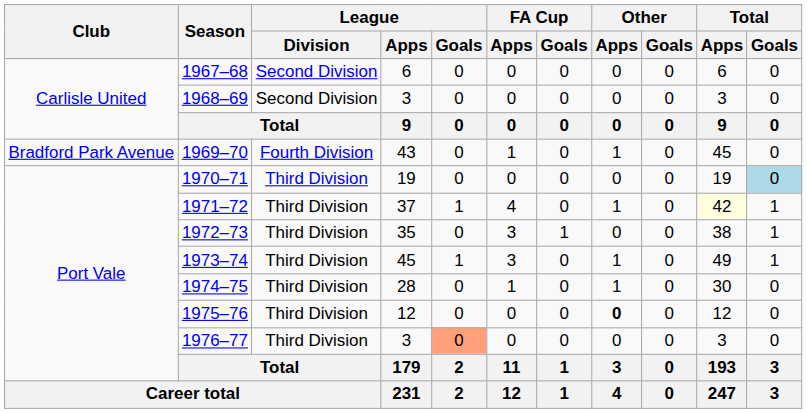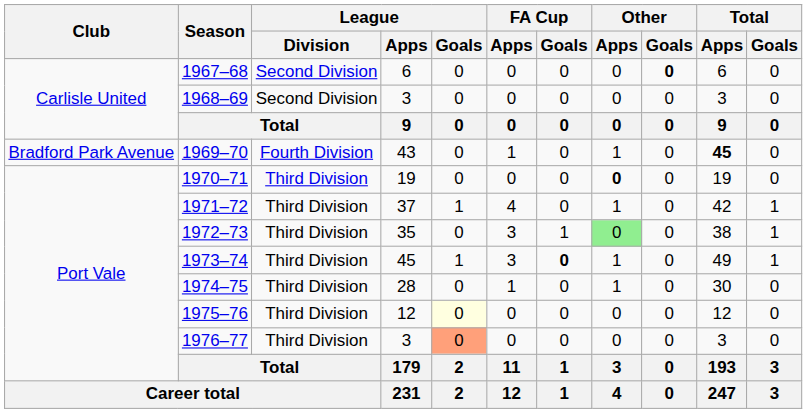(669, 71) normal -> (669, 71) bold
(722, 152) normal -> (722, 152) bold
(617, 179) normal -> (617, 179) bold
(774, 179) lightblue background -> (774, 179) no background
(722, 206) lightyellow background -> (722, 206) no background
(617, 233) no background -> (617, 233) lightgreen background
(564, 260) normal -> (564, 260) bold
(459, 313) no background -> (459, 313) lightyellow background
(617, 313) bold -> (617, 313) normal
